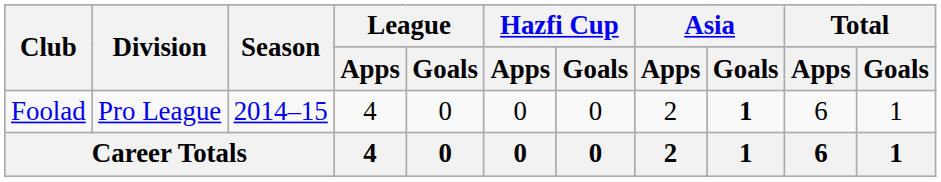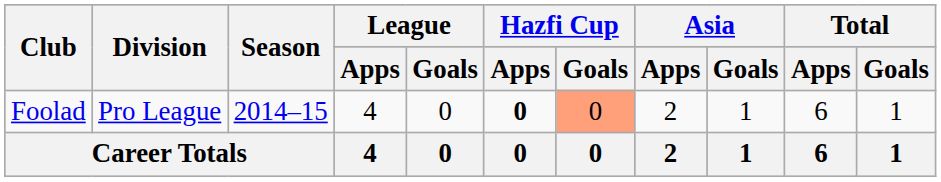(520, 111) normal -> (520, 111) bold
(595, 111) no background -> (595, 111) lightsalmon background
(746, 111) bold -> (746, 111) normal
